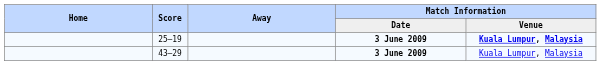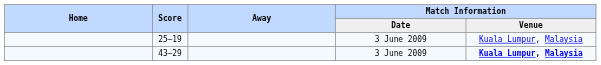(401, 40) bold -> (401, 40) normal
(531, 40) bold -> (531, 40) normal
(401, 54) bold -> (401, 54) normal
(531, 54) normal -> (531, 54) bold
